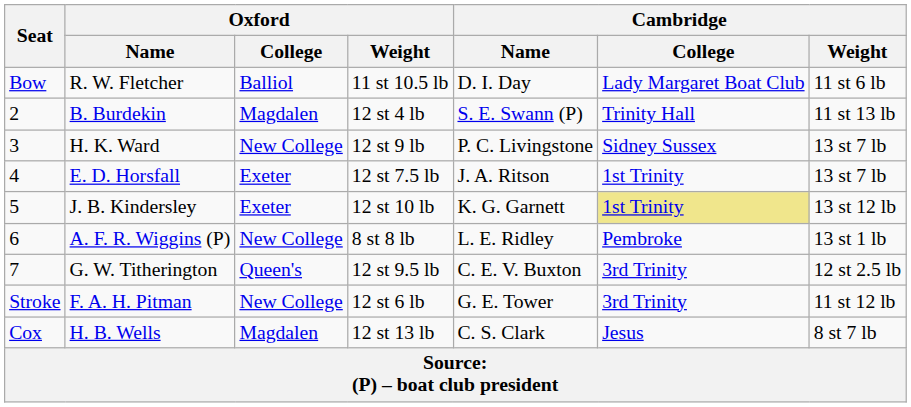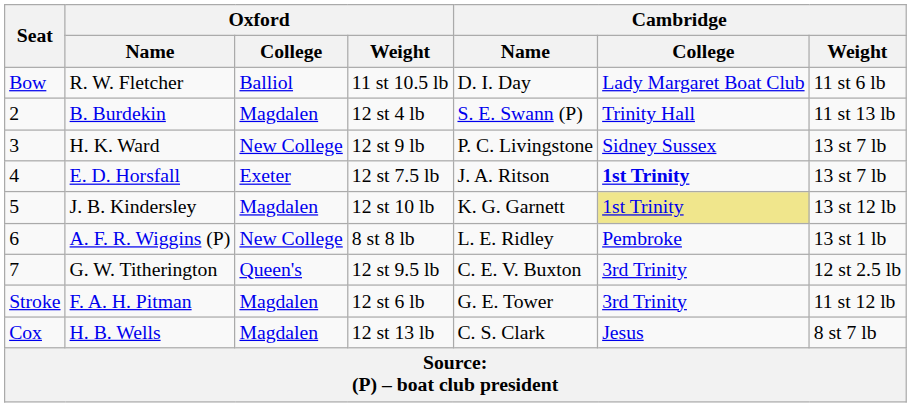(643, 176) normal -> (646, 176) bold
(265, 207) Exeter -> (279, 207) Magdalen
(291, 301) New College -> (279, 301) Magdalen
